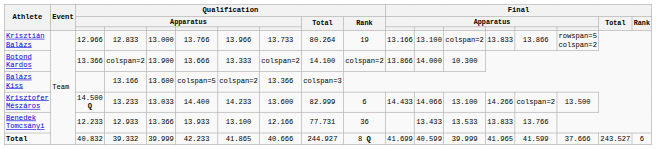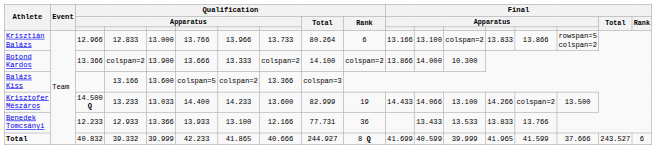(364, 40) 19 -> (364, 40) 6
(364, 102) 6 -> (364, 102) 19
